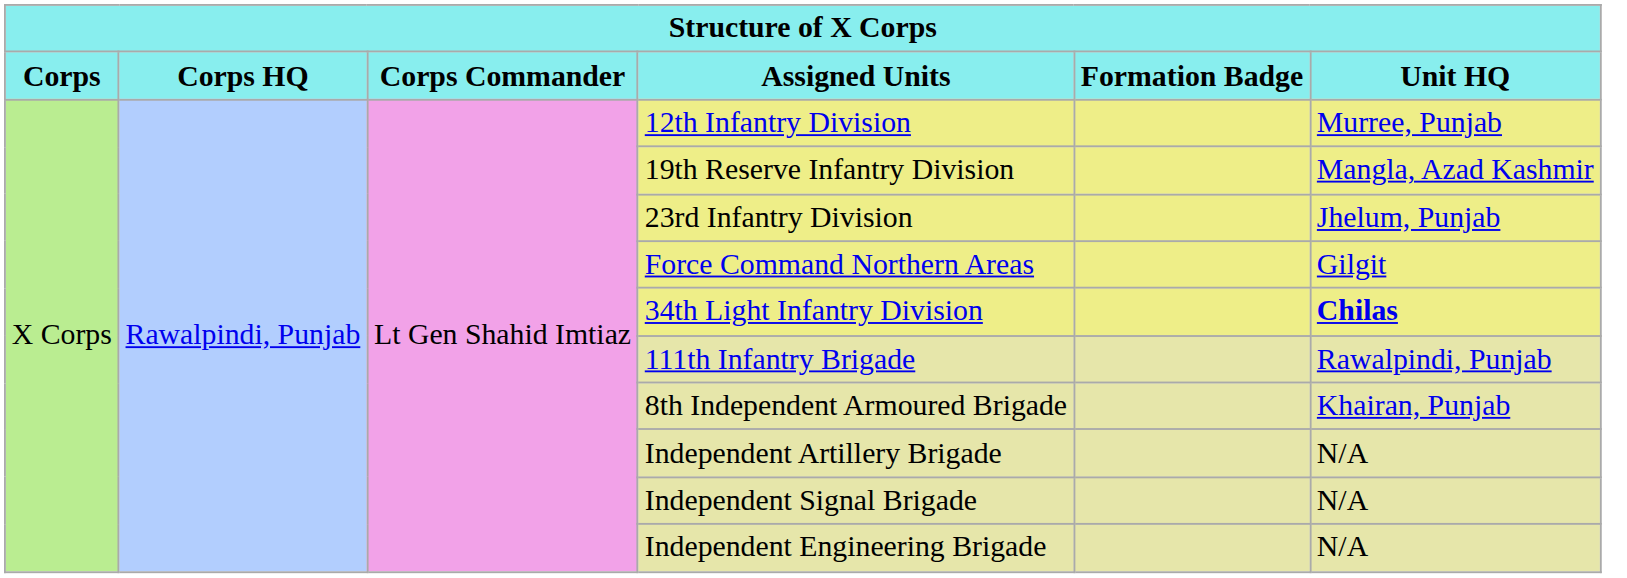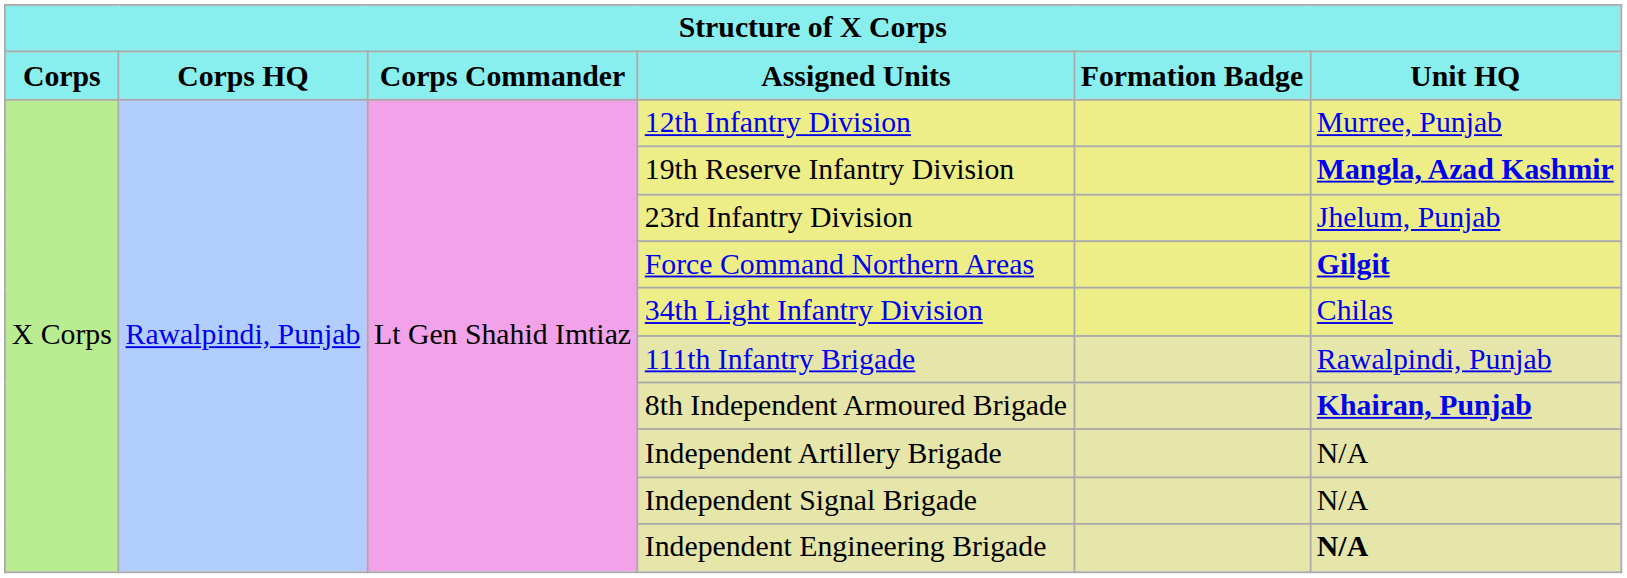(1455, 169) normal -> (1465, 169) bold
(1352, 264) normal -> (1353, 264) bold
(1357, 311) bold -> (1355, 311) normal
(1414, 405) normal -> (1424, 405) bold
(1343, 547) normal -> (1343, 547) bold
